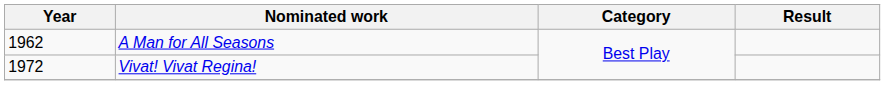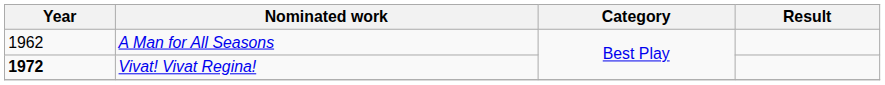(26, 67) normal -> (26, 67) bold
